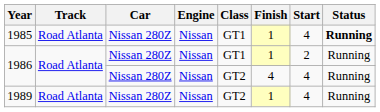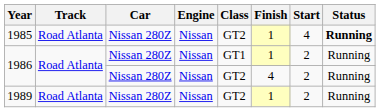(234, 35) GT1 -> (234, 35) GT2
(307, 76) 4 -> (307, 76) 2
(307, 96) 4 -> (307, 96) 2
